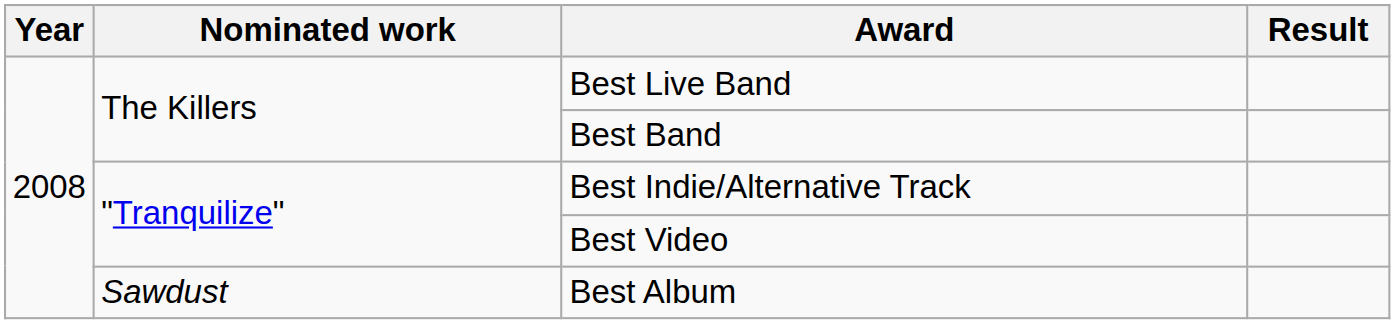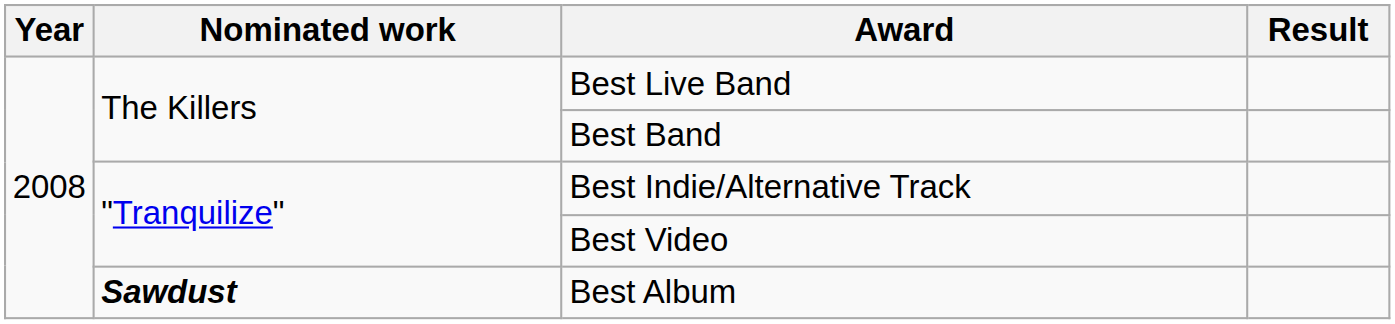(164, 291) normal -> (169, 291) bold
